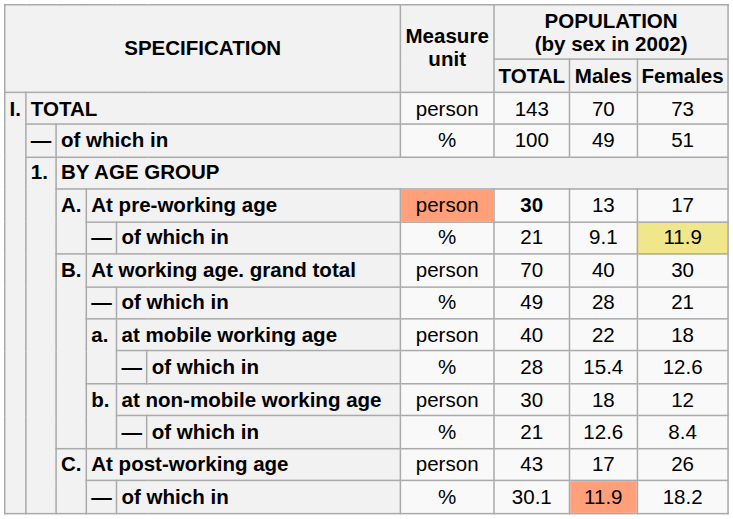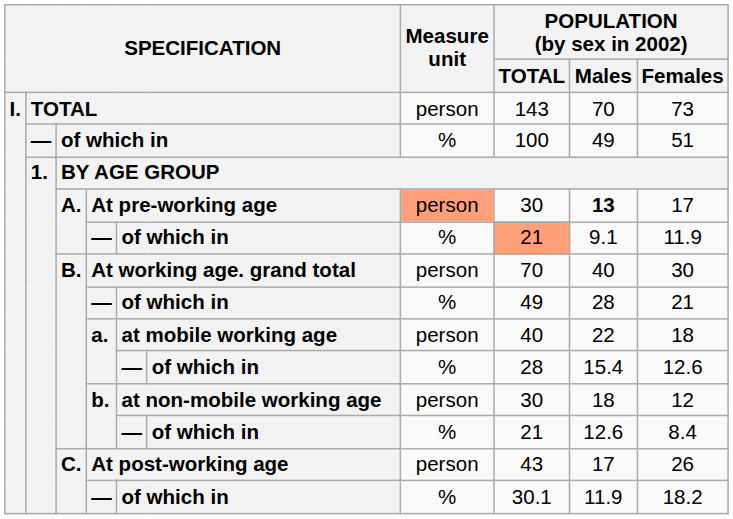(532, 205) bold -> (532, 205) normal
(603, 205) normal -> (603, 205) bold
(532, 237) no background -> (532, 237) lightsalmon background
(683, 237) khaki background -> (683, 237) no background
(603, 496) lightsalmon background -> (603, 496) no background
